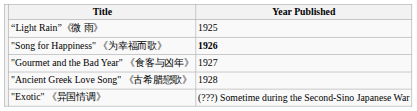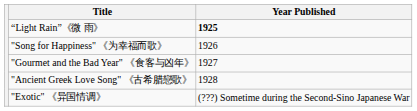(208, 28) normal -> (208, 28) bold
(208, 45) bold -> (208, 45) normal
